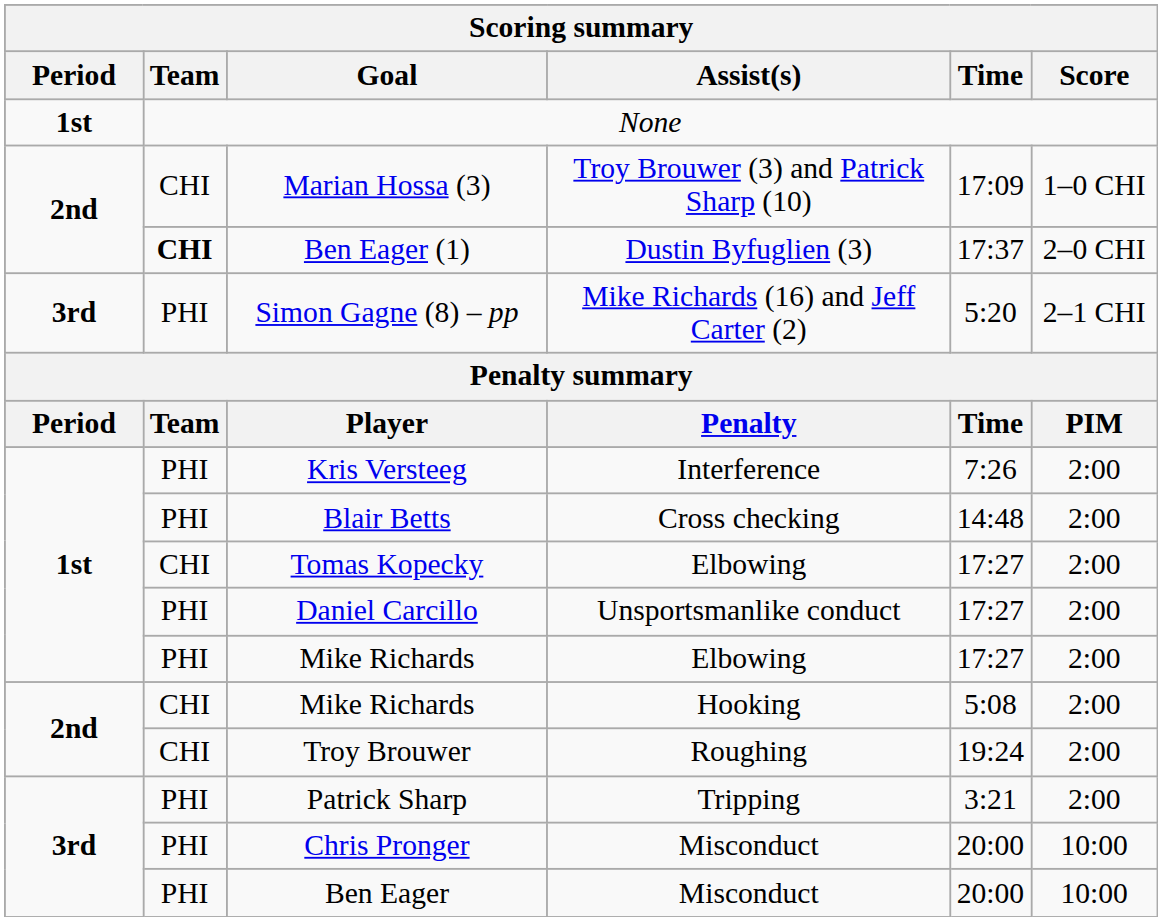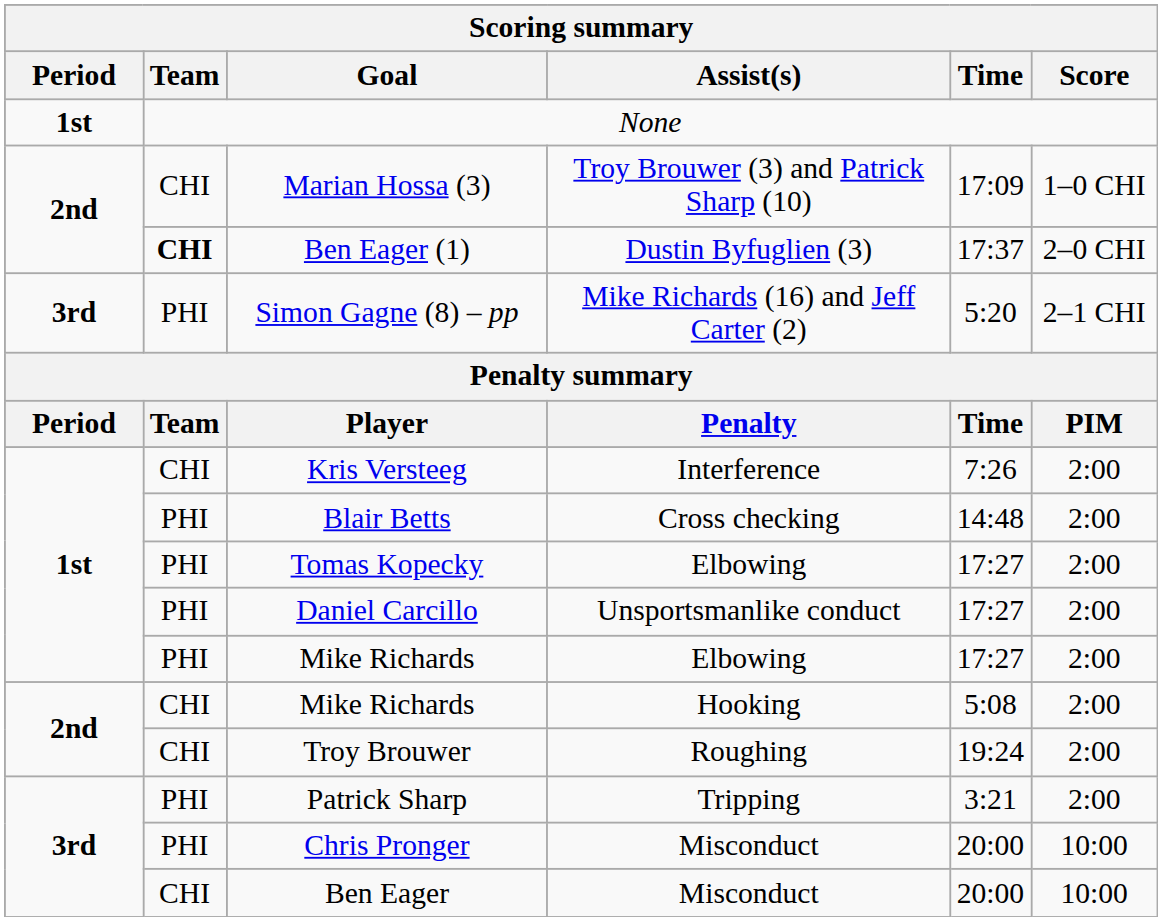(185, 470) PHI -> (185, 470) CHI
(185, 564) CHI -> (185, 564) PHI
(185, 892) PHI -> (185, 892) CHI
